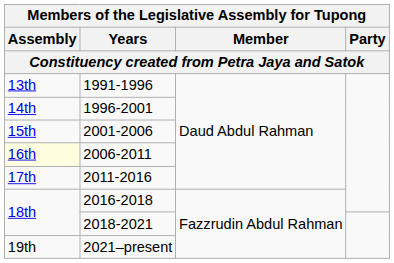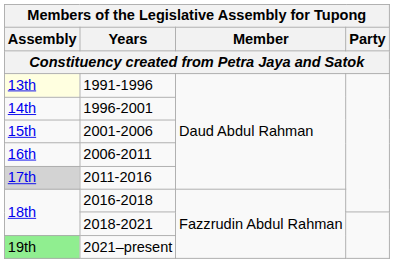(22, 85) no background -> (22, 85) lightyellow background
(22, 154) lightyellow background -> (22, 154) no background
(22, 177) no background -> (22, 177) lightgrey background
(22, 246) no background -> (22, 246) lightgreen background
